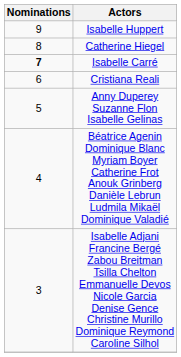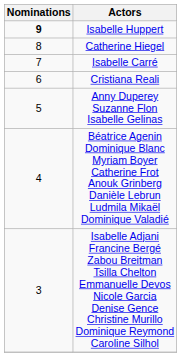(39, 29) normal -> (39, 29) bold
(39, 63) bold -> (39, 63) normal
